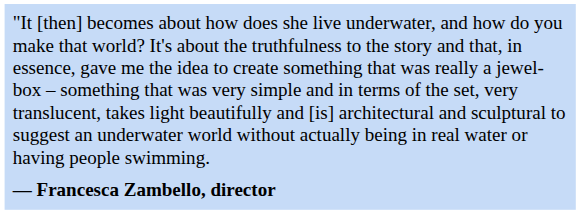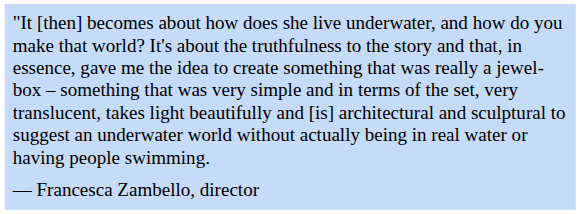(144, 189) bold -> (136, 190) normal
